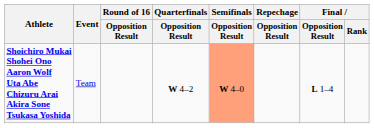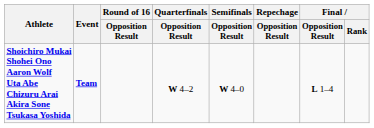(86, 83) normal -> (86, 83) bold
(232, 89) lightsalmon background -> (232, 89) no background
